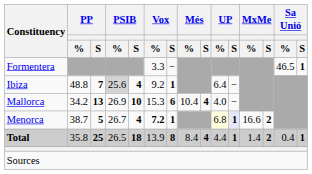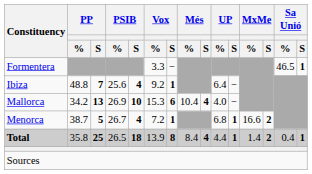(117, 84) lightgrey background -> (117, 84) no background
(158, 120) bold -> (158, 120) normal
(220, 120) lightyellow background -> (220, 120) no background
(235, 120) lavender background -> (235, 120) no background
